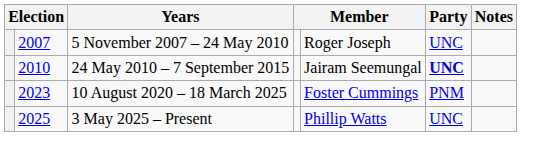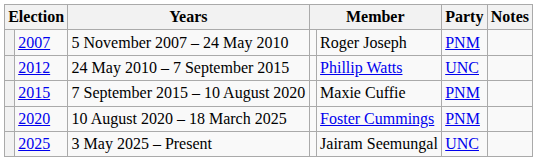(446, 42) UNC -> (463, 42) PNM
(34, 67) 2010 -> (34, 67) 2012
(363, 67) Jairam Seemungal -> (361, 67) Phillip Watts
(447, 67) bold -> (462, 67) normal
+ row: (188, 93)
(34, 93) 2023 -> (34, 118) 2020
(345, 118) Phillip Watts -> (379, 144) Jairam Seemungal
